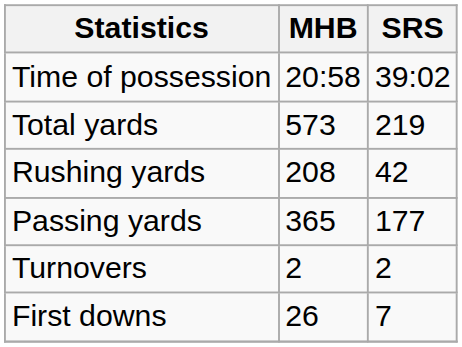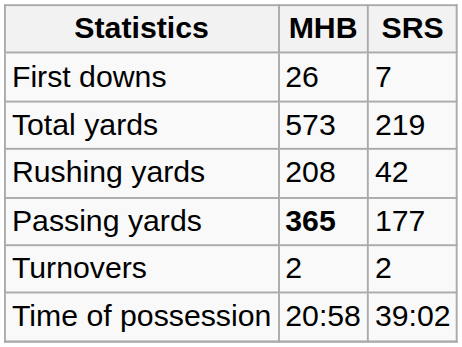rows swapped: (89, 316) <-> (142, 76)
(310, 220) normal -> (310, 220) bold
